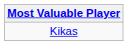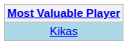(64, 31) no background -> (64, 31) lightblue background
